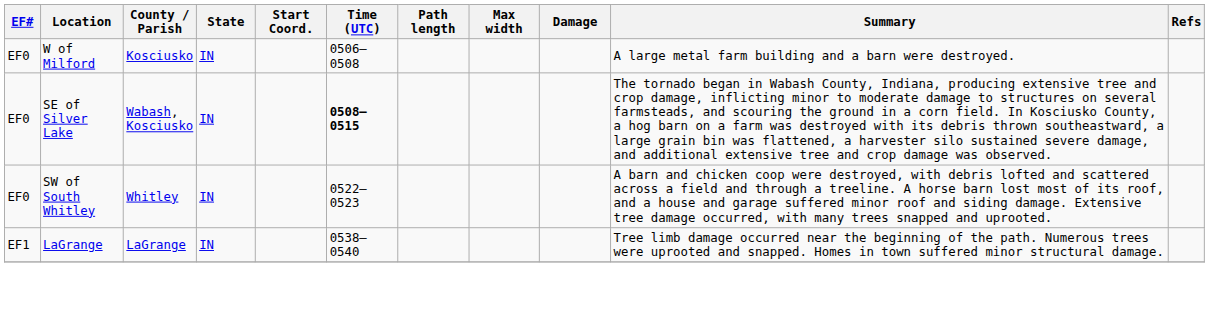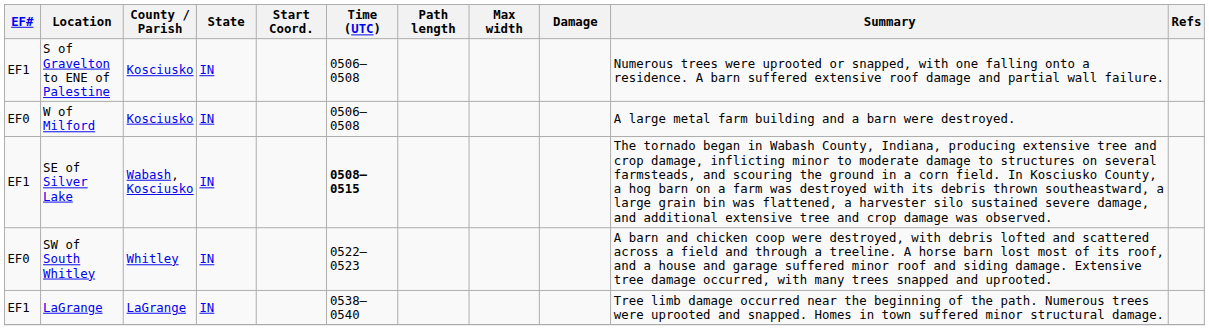+ row: (77, 70)
(19, 119) EF0 -> (19, 182) EF1
